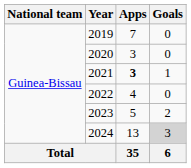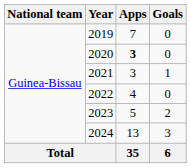(133, 53) normal -> (133, 53) bold
(133, 73) bold -> (133, 73) normal
(168, 133) lightgrey background -> (168, 133) no background
